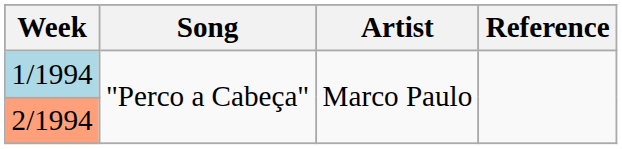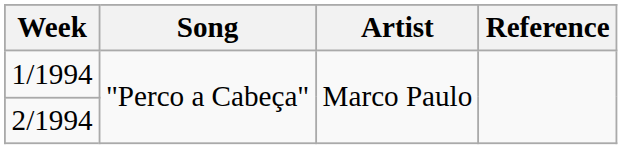(52, 73) lightblue background -> (52, 73) no background
(52, 119) lightsalmon background -> (52, 119) no background
